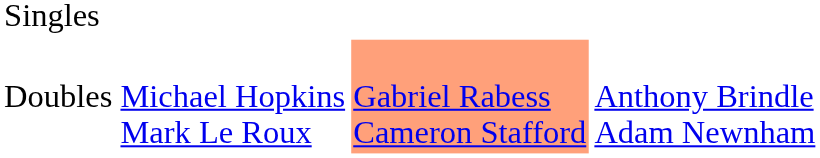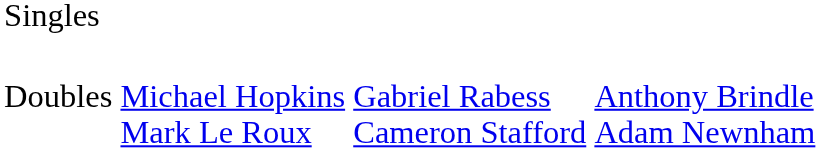(470, 114) lightsalmon background -> (470, 114) no background
